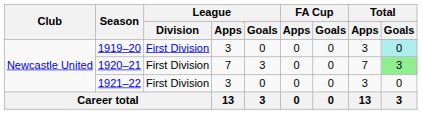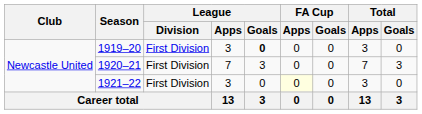(262, 48) normal -> (262, 48) bold
(399, 48) paleturquoise background -> (399, 48) no background
(399, 65) lightgreen background -> (399, 65) no background
(296, 83) no background -> (296, 83) lightyellow background
